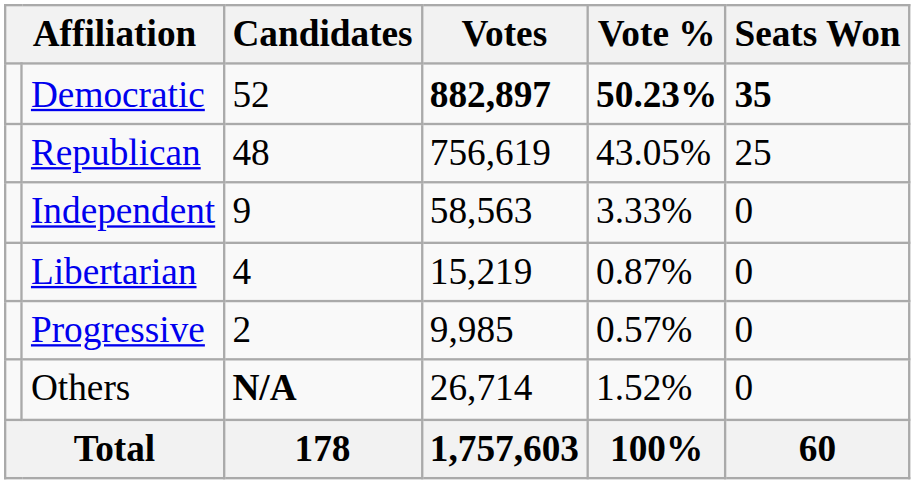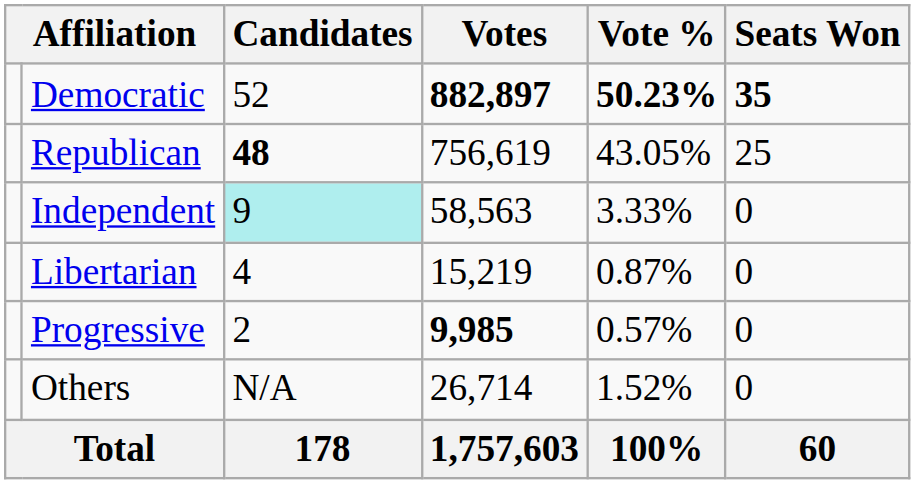(251, 152) normal -> (251, 152) bold
(242, 211) no background -> (242, 211) paleturquoise background
(472, 329) normal -> (472, 329) bold
(264, 388) bold -> (264, 388) normal
